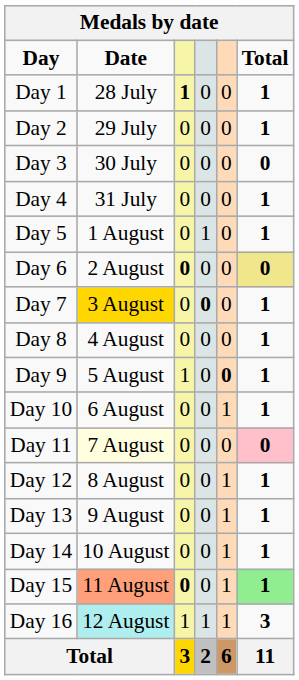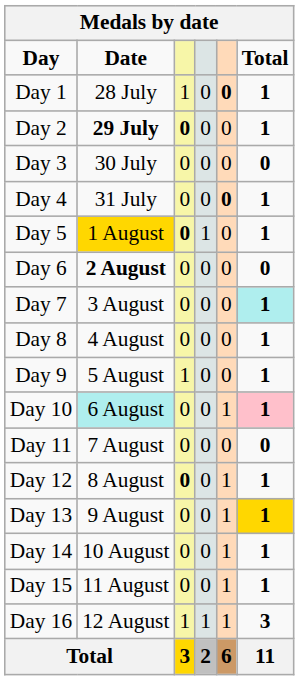(185, 92) bold -> (185, 92) normal
(226, 92) normal -> (226, 92) bold
(126, 128) normal -> (126, 128) bold
(185, 128) normal -> (185, 128) bold
(226, 198) normal -> (226, 198) bold
(126, 233) no background -> (126, 233) gold background
(185, 233) normal -> (185, 233) bold
(126, 269) normal -> (126, 269) bold
(185, 269) bold -> (185, 269) normal
(265, 269) khaki background -> (265, 269) no background
(126, 304) gold background -> (126, 304) no background
(206, 304) bold -> (206, 304) normal
(265, 304) no background -> (265, 304) paleturquoise background
(226, 374) bold -> (226, 374) normal
(126, 409) no background -> (126, 409) paleturquoise background
(265, 409) no background -> (265, 409) pink background
(126, 445) lightyellow background -> (126, 445) no background
(265, 445) pink background -> (265, 445) no background
(185, 480) normal -> (185, 480) bold
(265, 515) no background -> (265, 515) gold background
(126, 586) lightsalmon background -> (126, 586) no background
(185, 586) bold -> (185, 586) normal
(265, 586) lightgreen background -> (265, 586) no background
(126, 621) paleturquoise background -> (126, 621) no background
